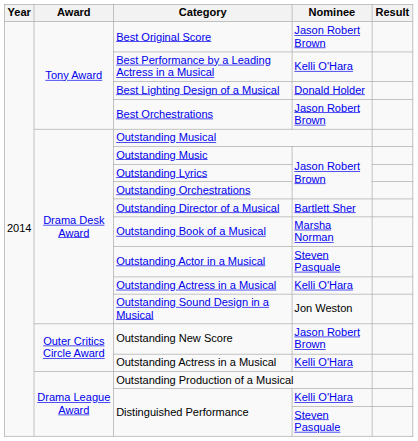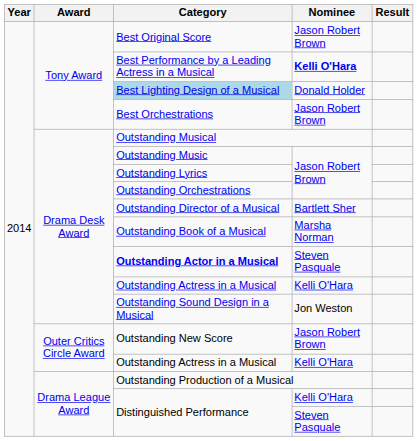(324, 66) normal -> (325, 66) bold
(198, 90) no background -> (198, 90) lightblue background
(191, 261) normal -> (197, 261) bold
